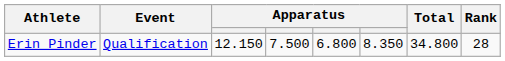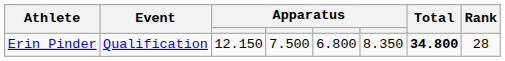(434, 44) normal -> (434, 44) bold
